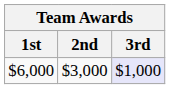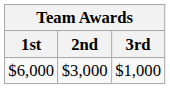(138, 70) lavender background -> (138, 70) no background
